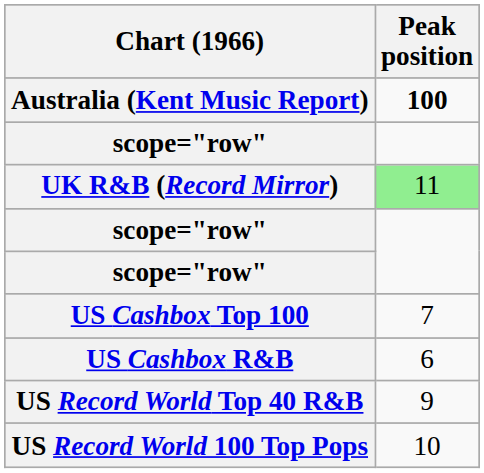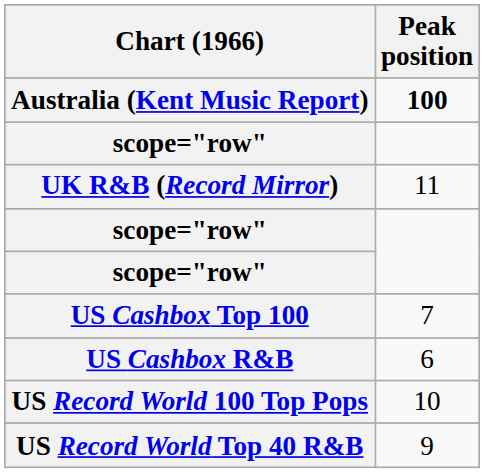(427, 186) lightgreen background -> (427, 186) no background
rows swapped: (190, 444) <-> (190, 401)
